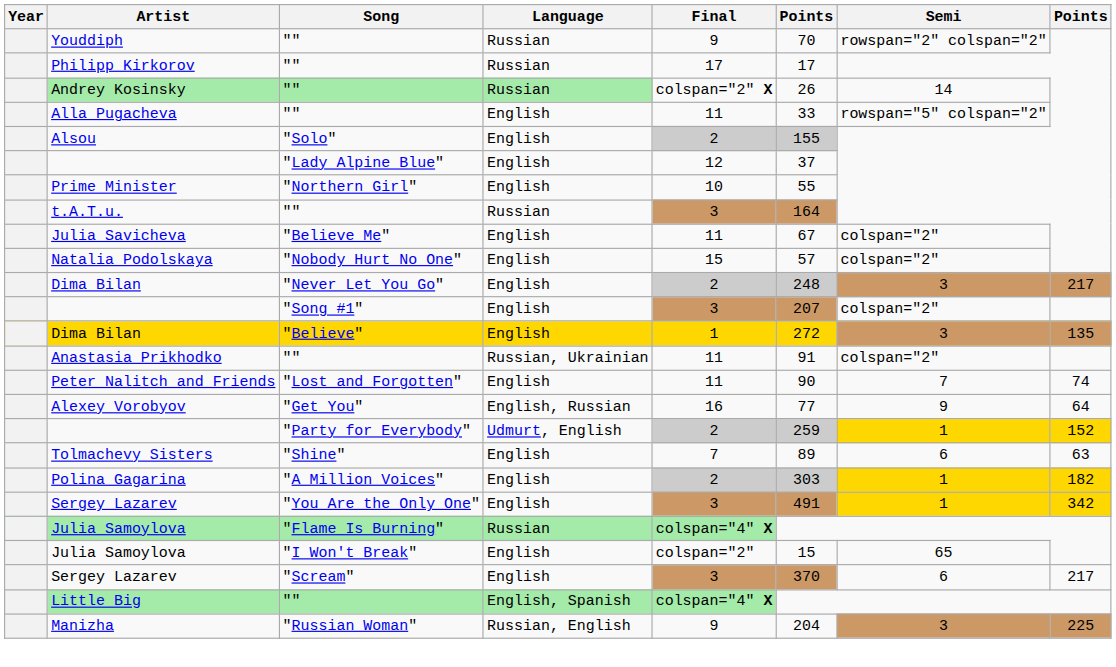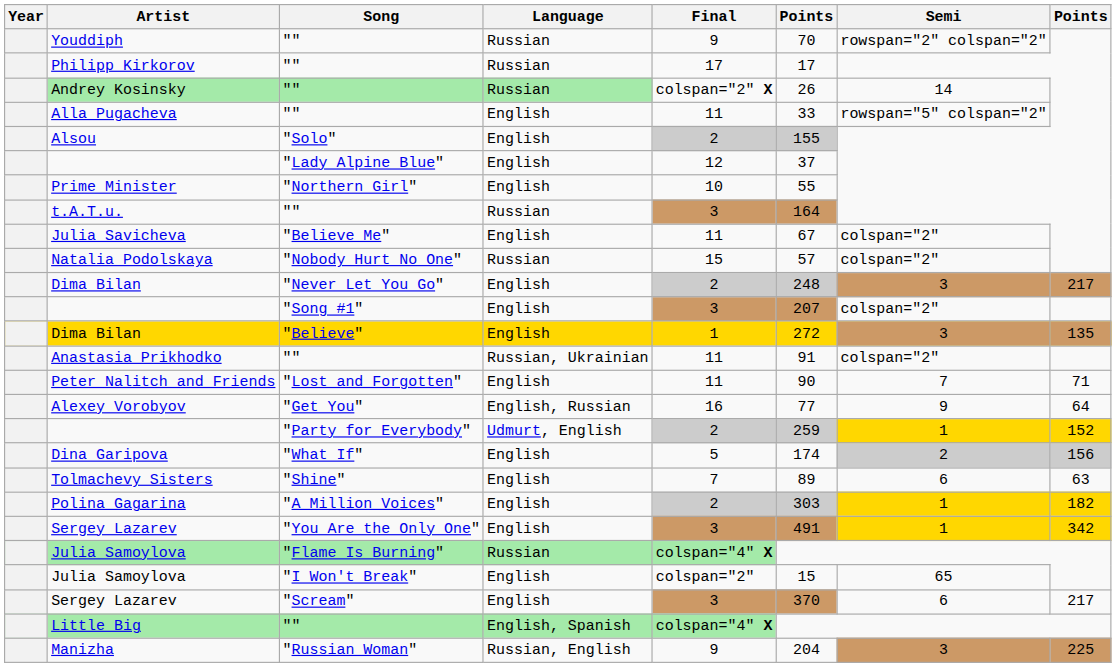(518, 260) English -> (518, 260) Russian
(1081, 382) 74 -> (1081, 382) 71
+ row: (109, 455)
